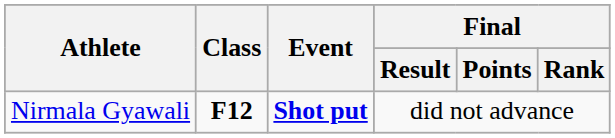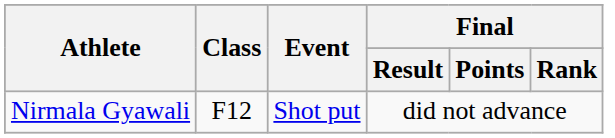(232, 111) bold -> (232, 111) normal
(321, 111) bold -> (317, 111) normal
